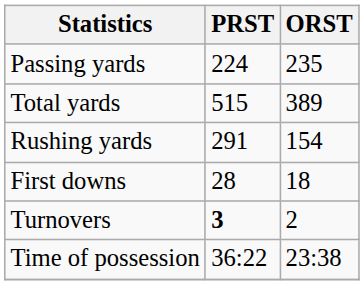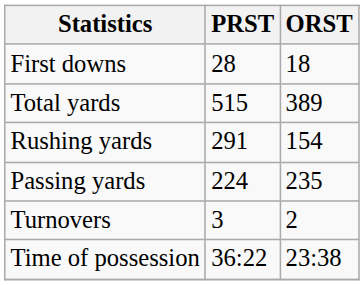rows swapped: (68, 180) <-> (78, 63)
(217, 220) bold -> (217, 220) normal
